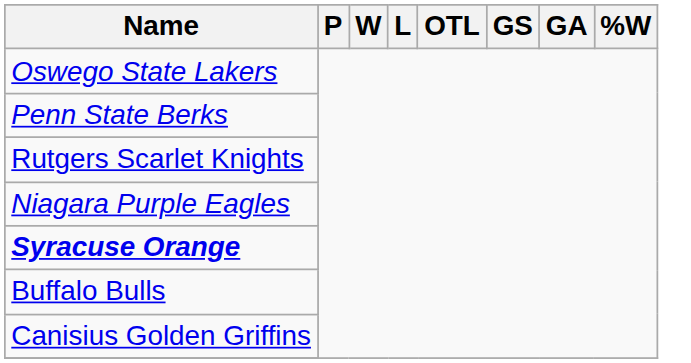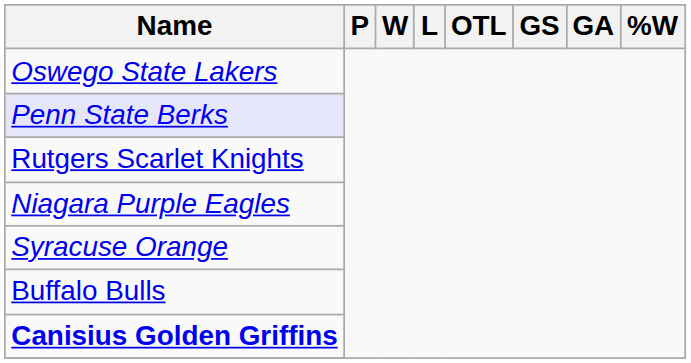(120, 114) no background -> (120, 114) lavender background
(126, 247) bold -> (120, 247) normal
(161, 335) normal -> (174, 335) bold
